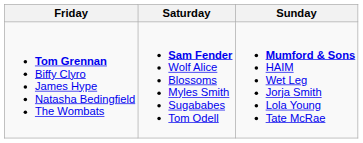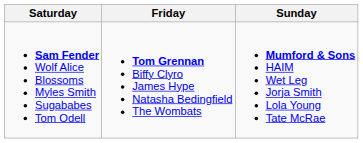columns swapped: (71, 13) <-> (186, 13)
